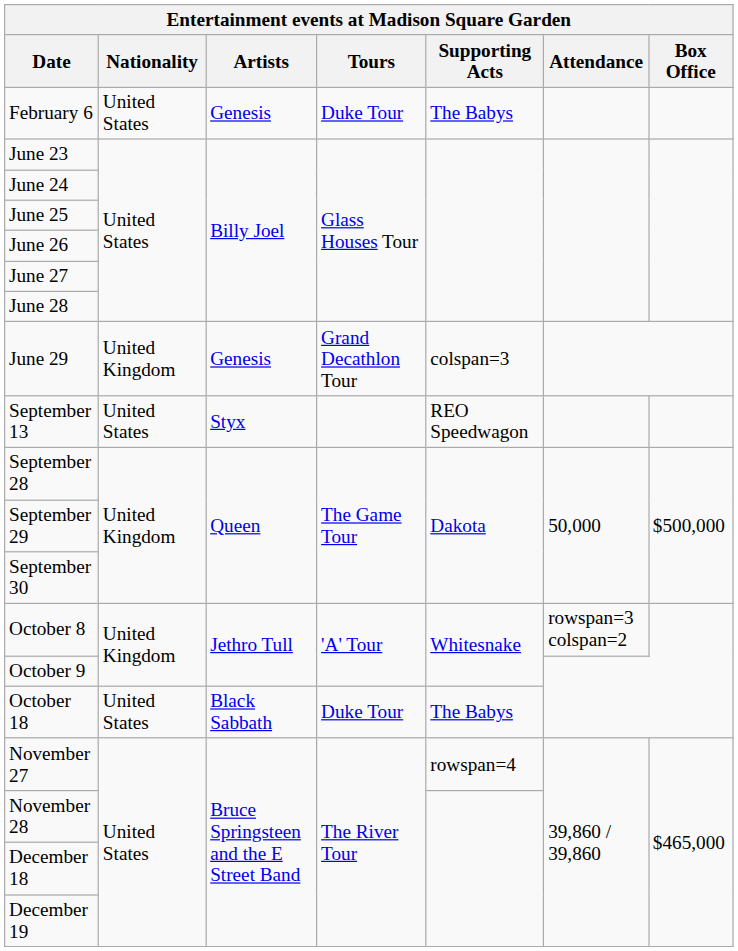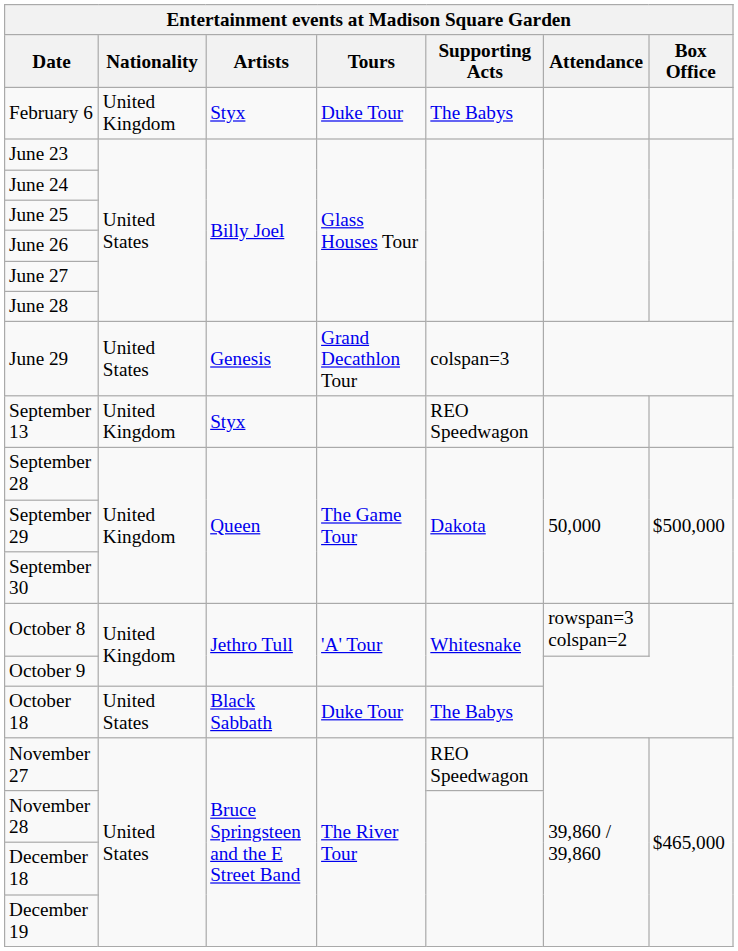(129, 113) United States -> (139, 113) United Kingdom
(241, 113) Genesis -> (228, 113) Styx
(139, 358) United Kingdom -> (129, 358) United States
(129, 421) United States -> (139, 421) United Kingdom
(473, 764) rowspan=4 -> (479, 764) REO Speedwagon
